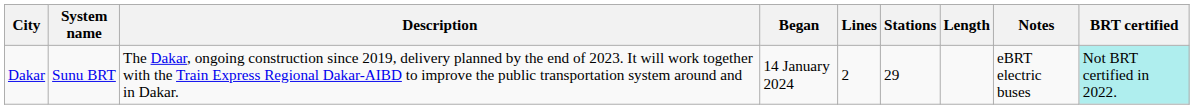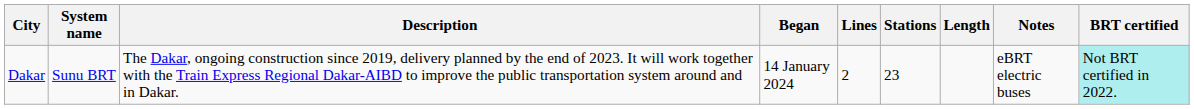(892, 74) 29 -> (892, 74) 23
